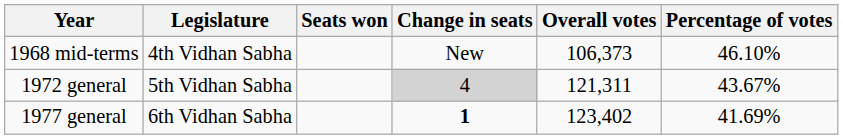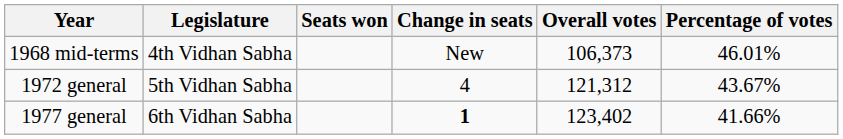(749, 52) 46.10% -> (749, 52) 46.01%
(465, 85) lightgrey background -> (465, 85) no background
(599, 85) 121,311 -> (599, 85) 121,312
(749, 117) 41.69% -> (749, 117) 41.66%
